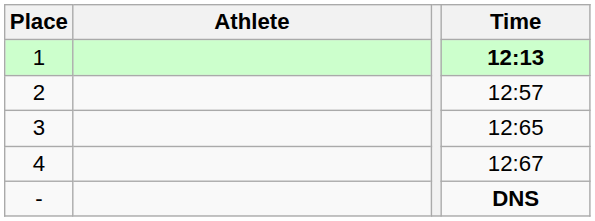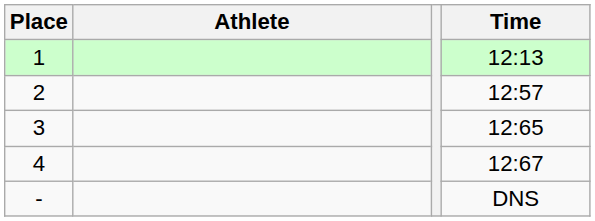(516, 57) bold -> (516, 57) normal
(516, 198) bold -> (516, 198) normal
